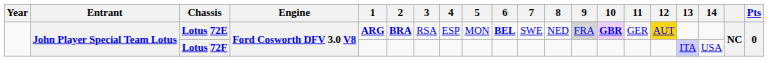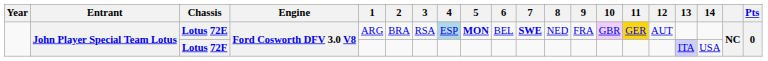(373, 30) bold -> (372, 30) normal
(400, 30) bold -> (399, 30) normal
(451, 30) no background -> (449, 30) lightblue background
(477, 30) normal -> (476, 30) bold
(505, 30) bold -> (504, 30) normal
(531, 30) normal -> (530, 30) bold
(584, 30) lightgrey background -> (583, 30) no background
(611, 30) bold -> (609, 30) normal
(637, 30) no background -> (636, 30) gold background
(664, 30) gold background -> (662, 30) no background
